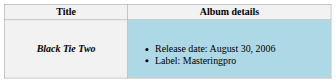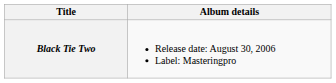(229, 55) lightblue background -> (229, 55) no background
